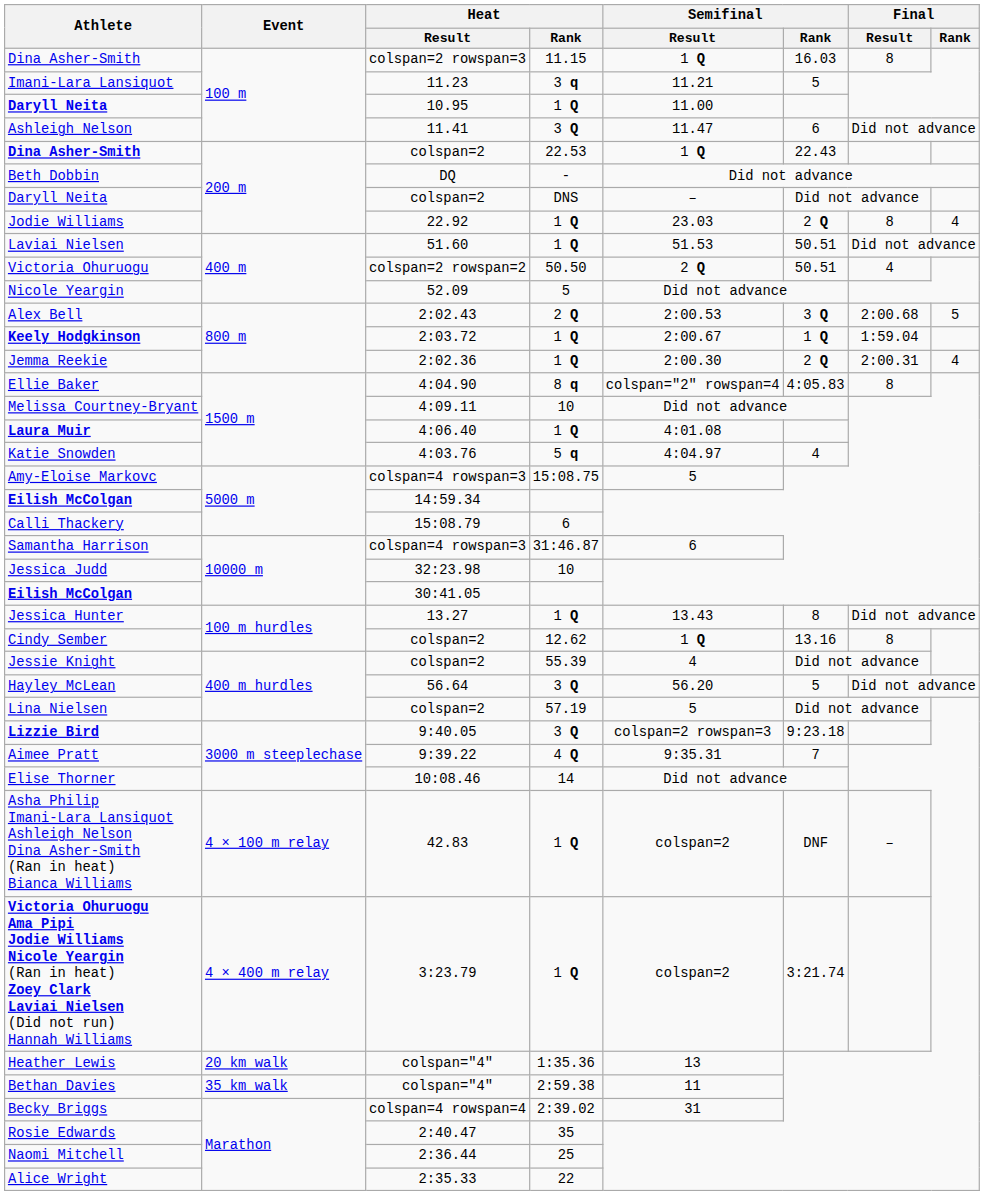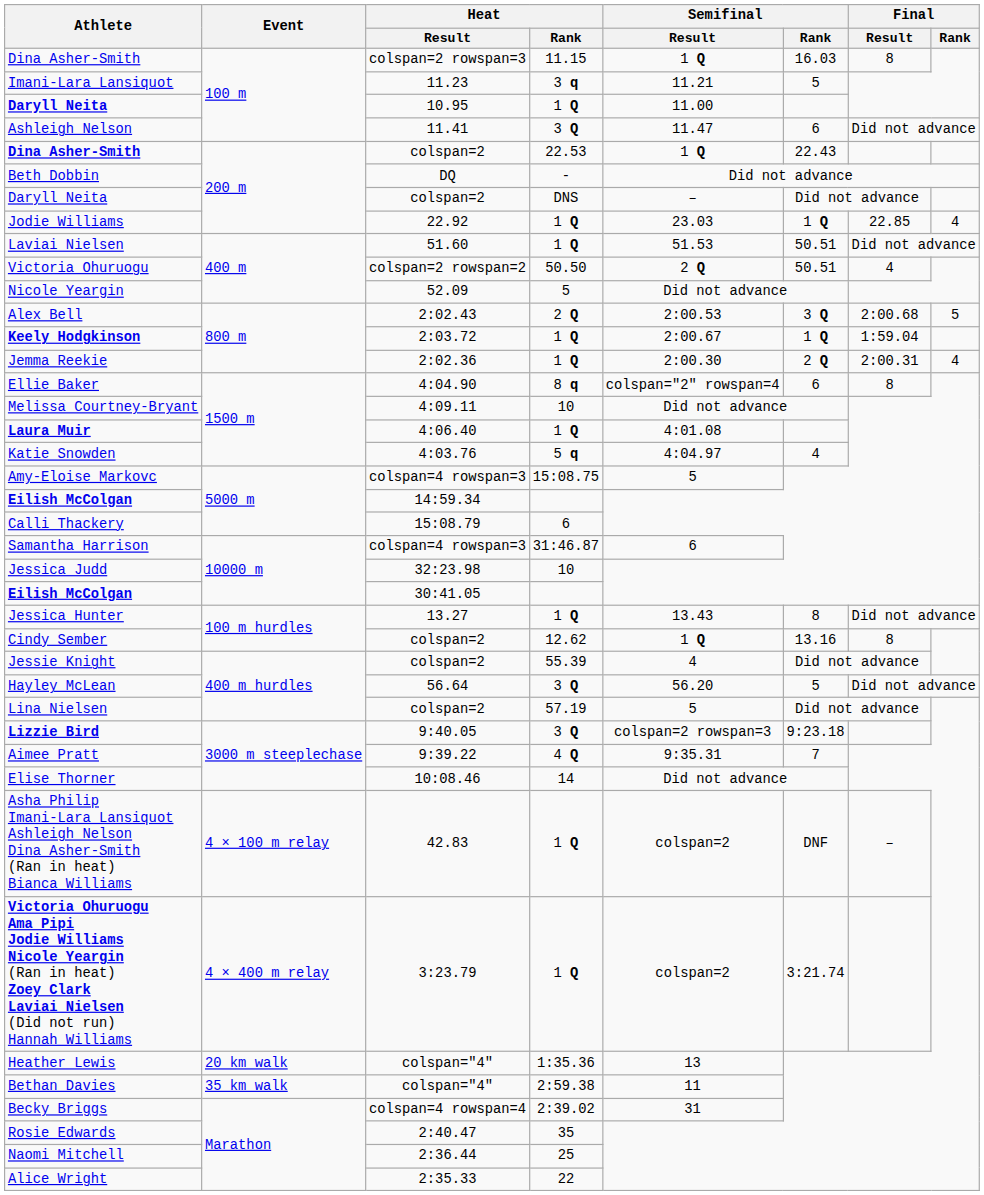(816, 222) 2 Q -> (816, 222) 1 Q
(890, 222) 8 -> (890, 222) 22.85
(816, 384) 4:05.83 -> (816, 384) 6
